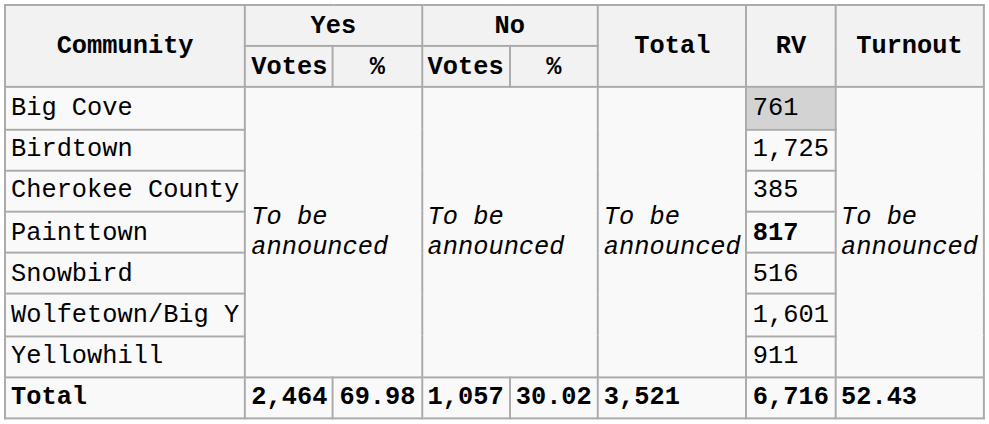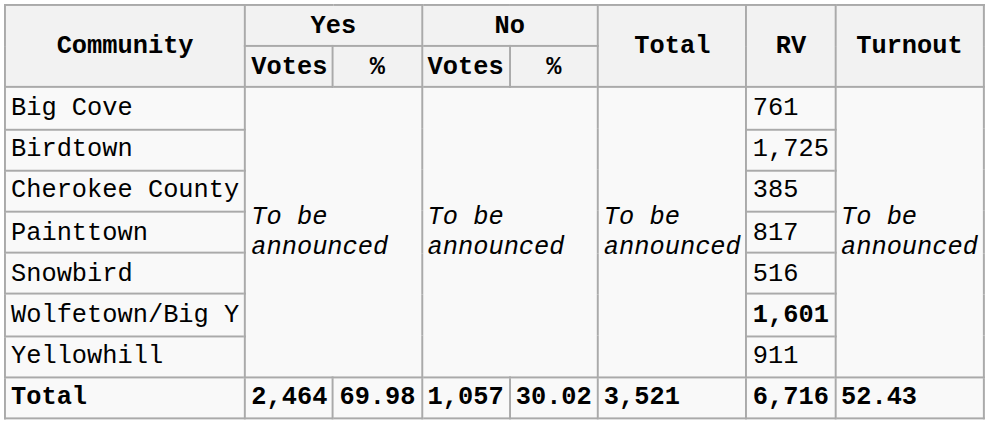(776, 108) lightgrey background -> (776, 108) no background
(776, 232) bold -> (776, 232) normal
(791, 315) normal -> (791, 315) bold
